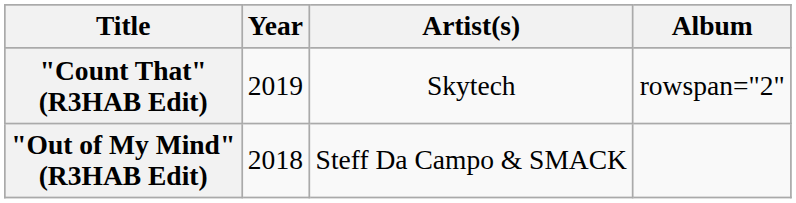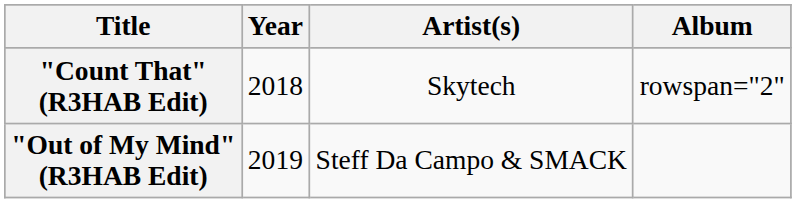(275, 85) 2019 -> (275, 85) 2018
(275, 160) 2018 -> (275, 160) 2019
